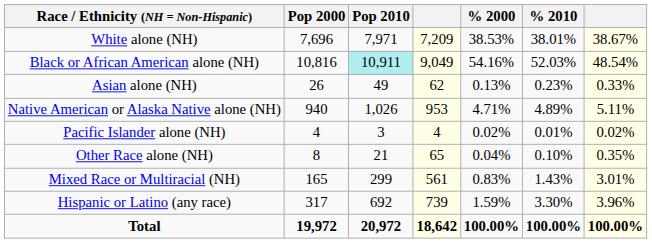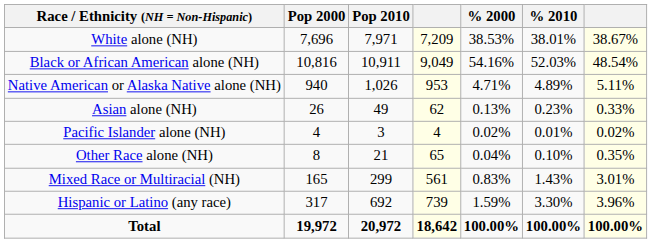(381, 62) paleturquoise background -> (381, 62) no background
rows swapped: (144, 109) <-> (144, 86)
